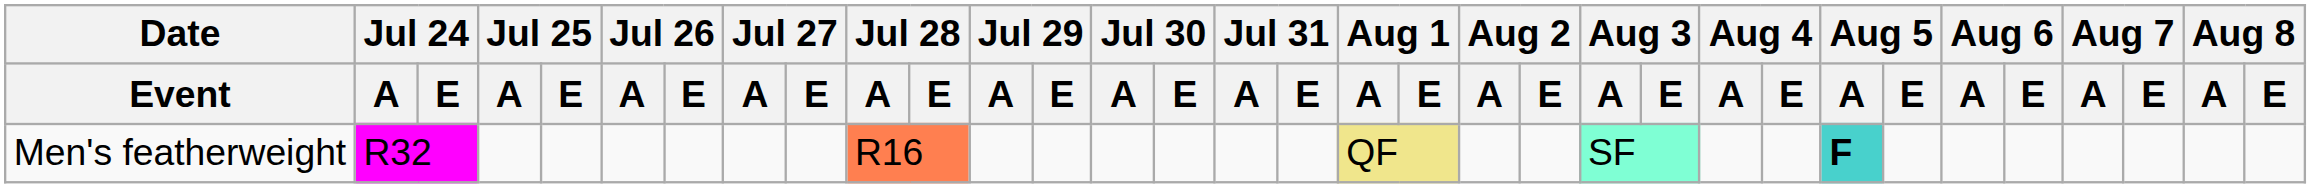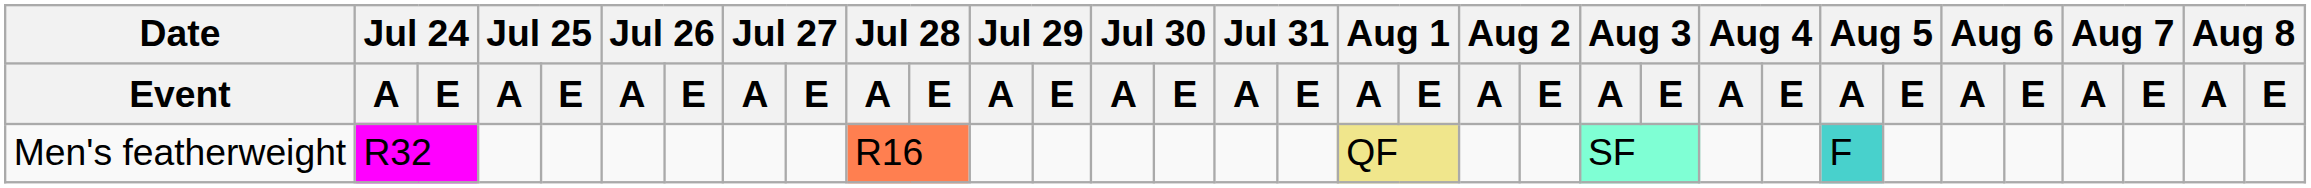(1841, 152) bold -> (1841, 152) normal
